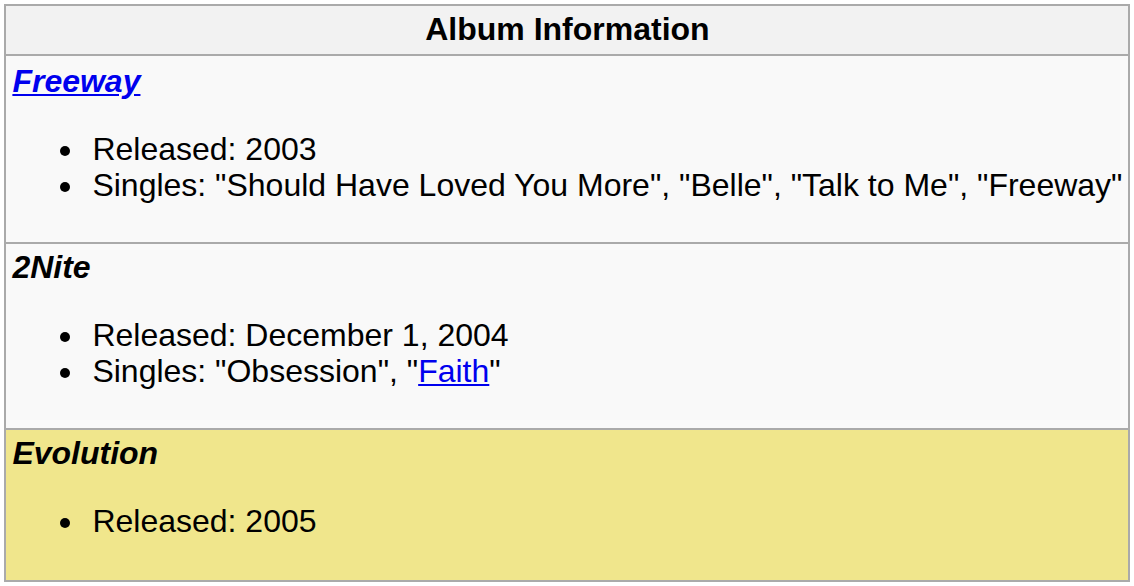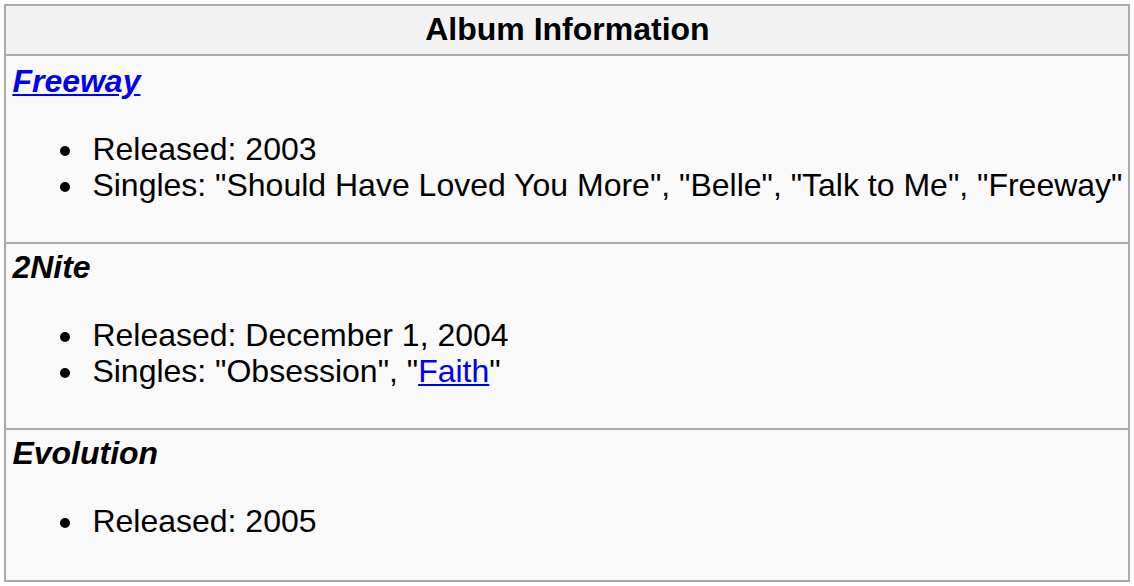(567, 489) khaki background -> (567, 489) no background
